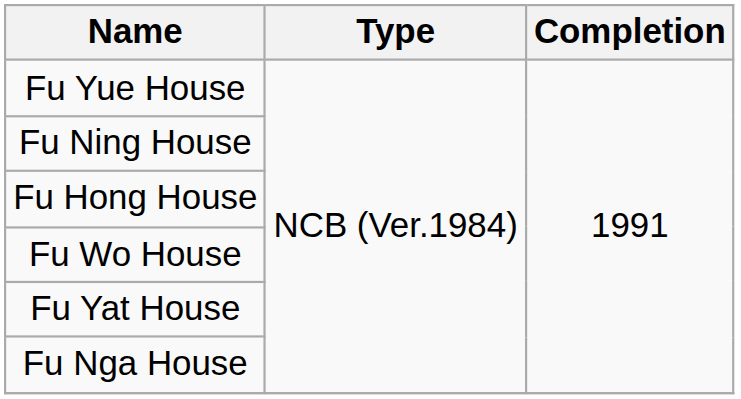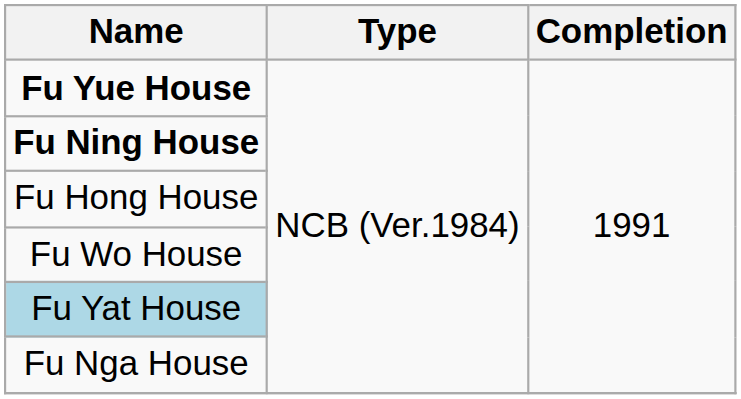(135, 87) normal -> (136, 87) bold
(135, 142) normal -> (136, 142) bold
(135, 308) no background -> (136, 308) lightblue background
